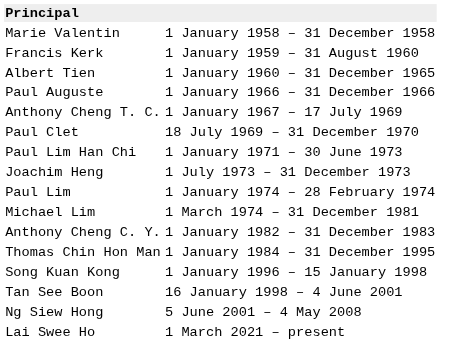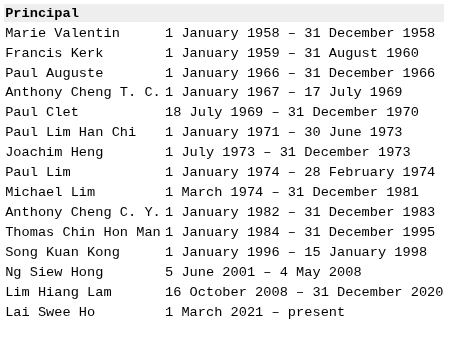- row: (50, 73)
- row: (54, 292)
+ row: (58, 292)
